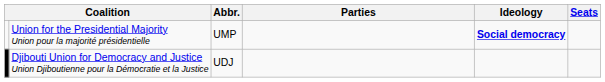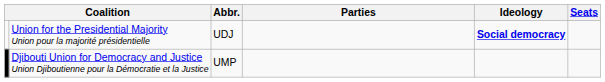(225, 35) UMP -> (223, 35) UDJ
(223, 63) UDJ -> (225, 63) UMP
